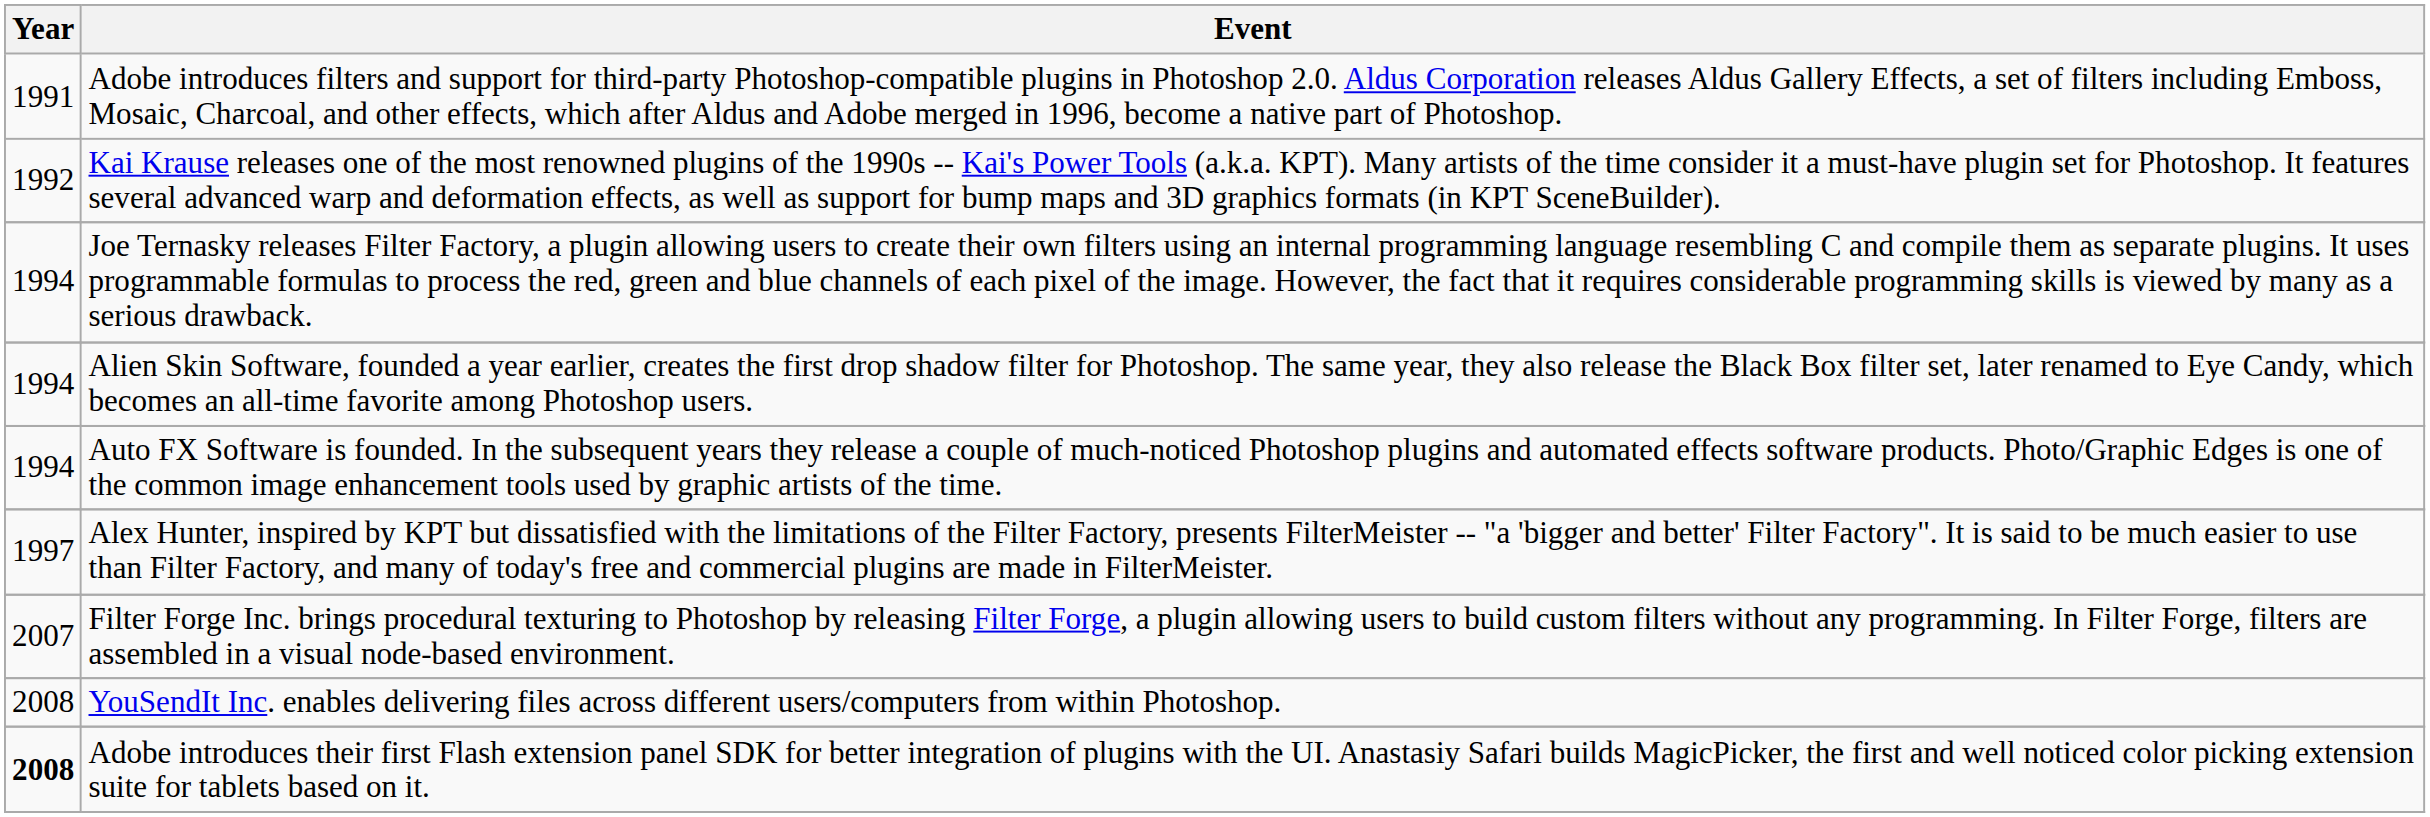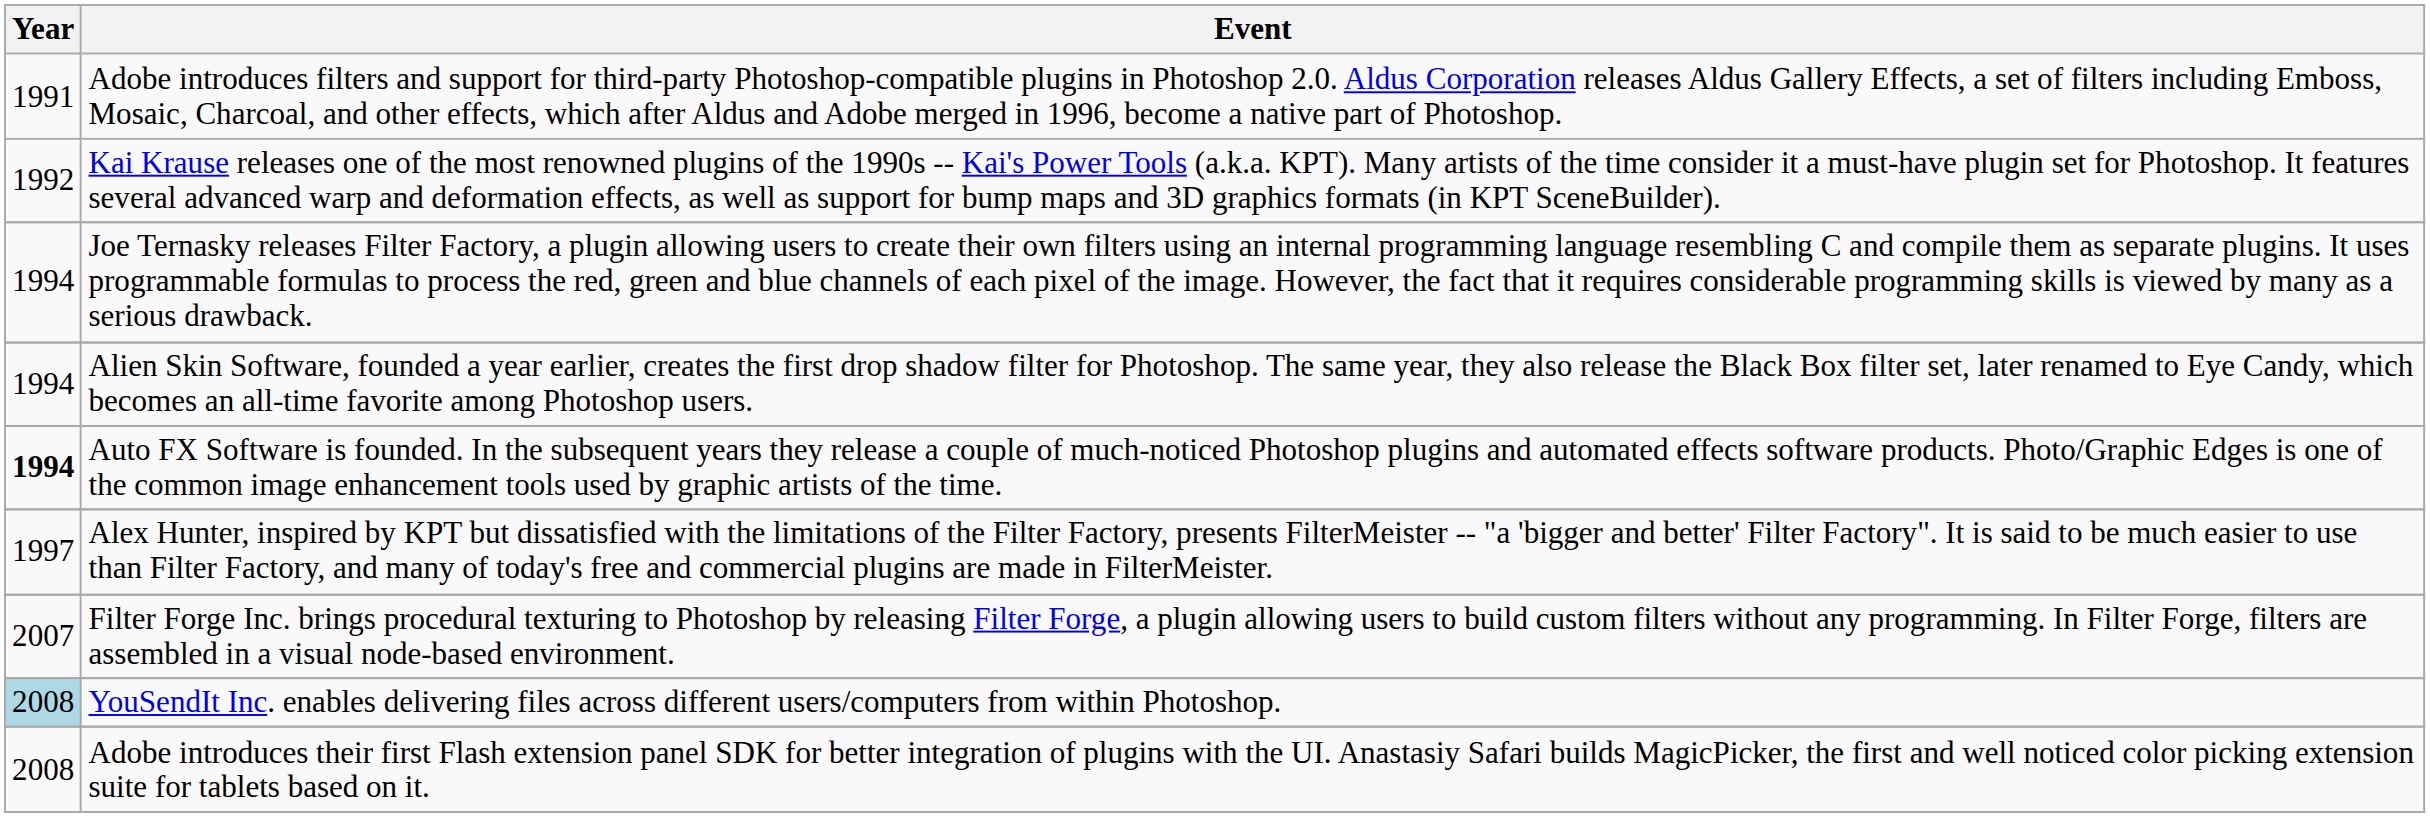(43, 467) normal -> (43, 467) bold
(43, 702) no background -> (43, 702) lightblue background
(43, 768) bold -> (43, 768) normal
